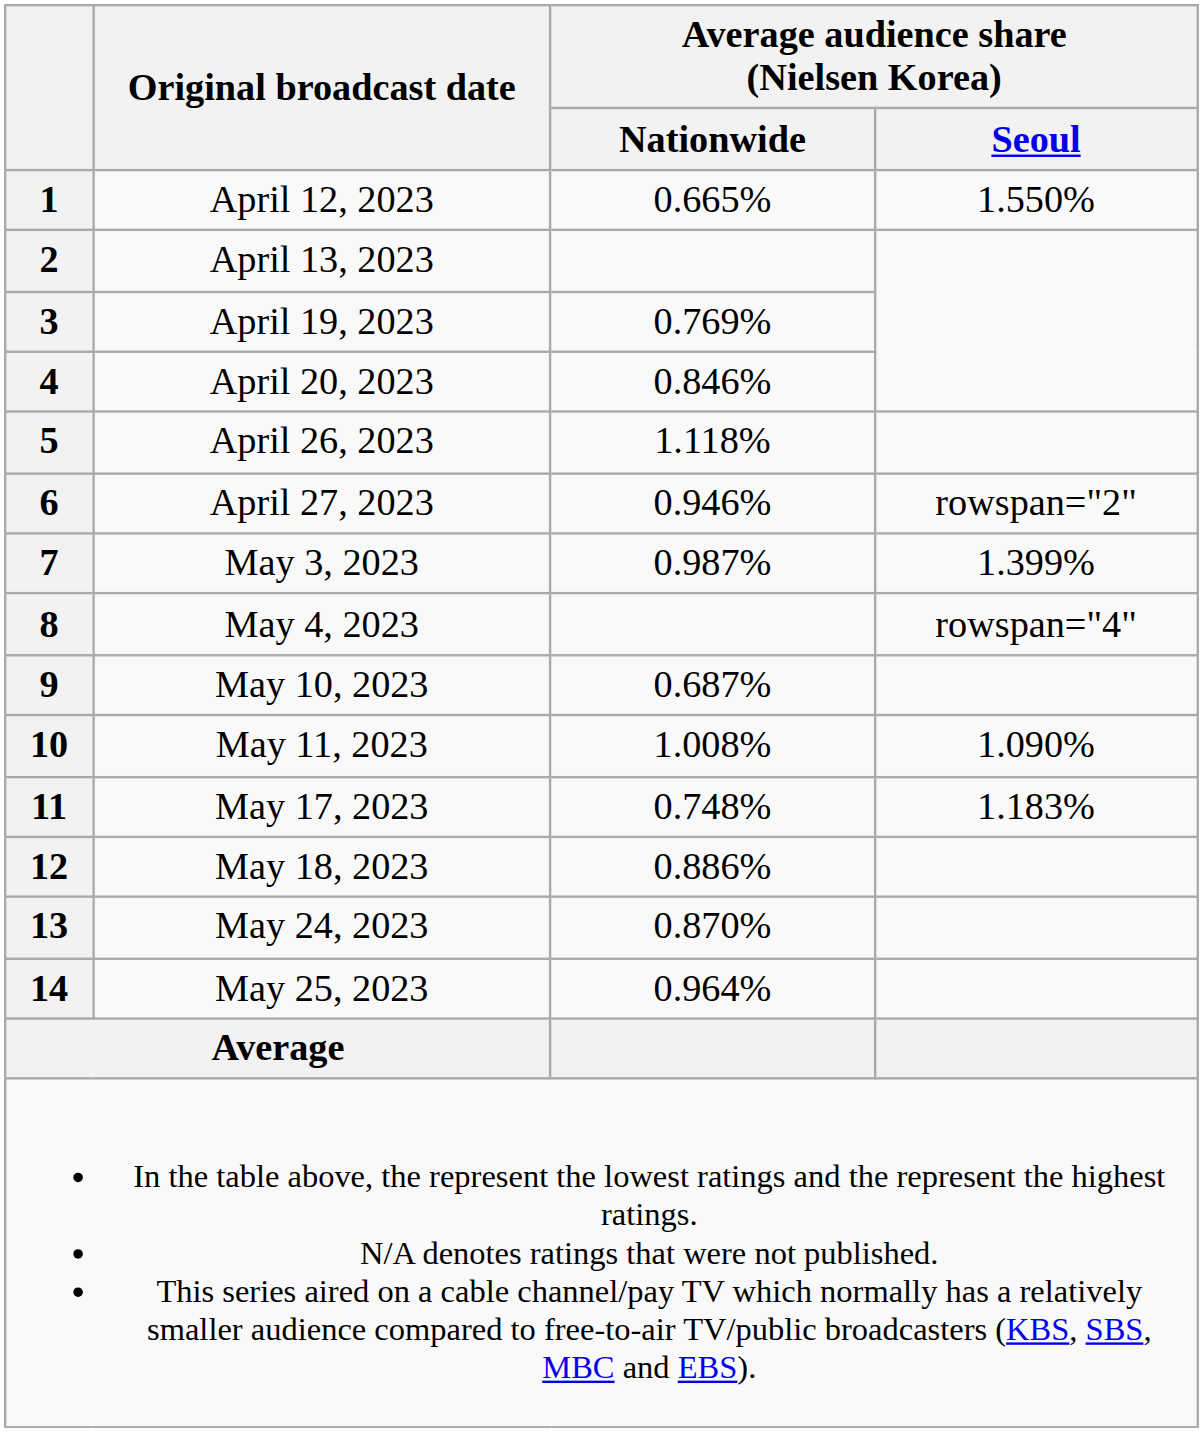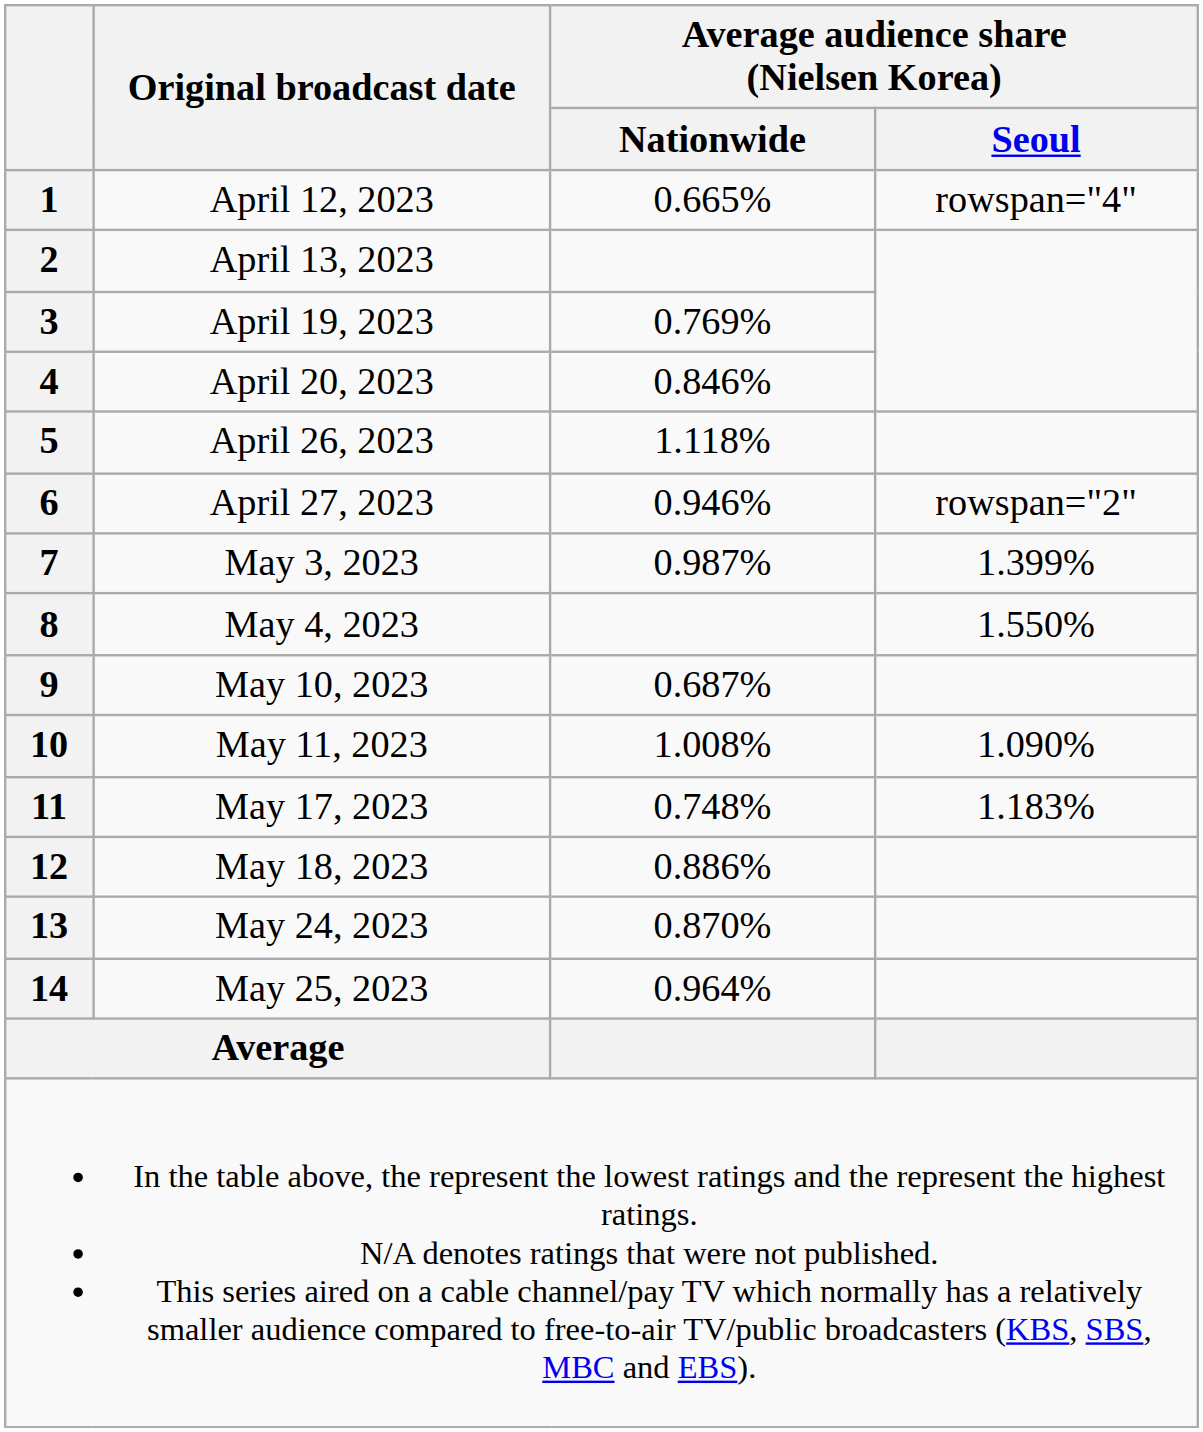(1036, 199) 1.550% -> (1036, 199) rowspan="4"
(1036, 623) rowspan="4" -> (1036, 623) 1.550%
